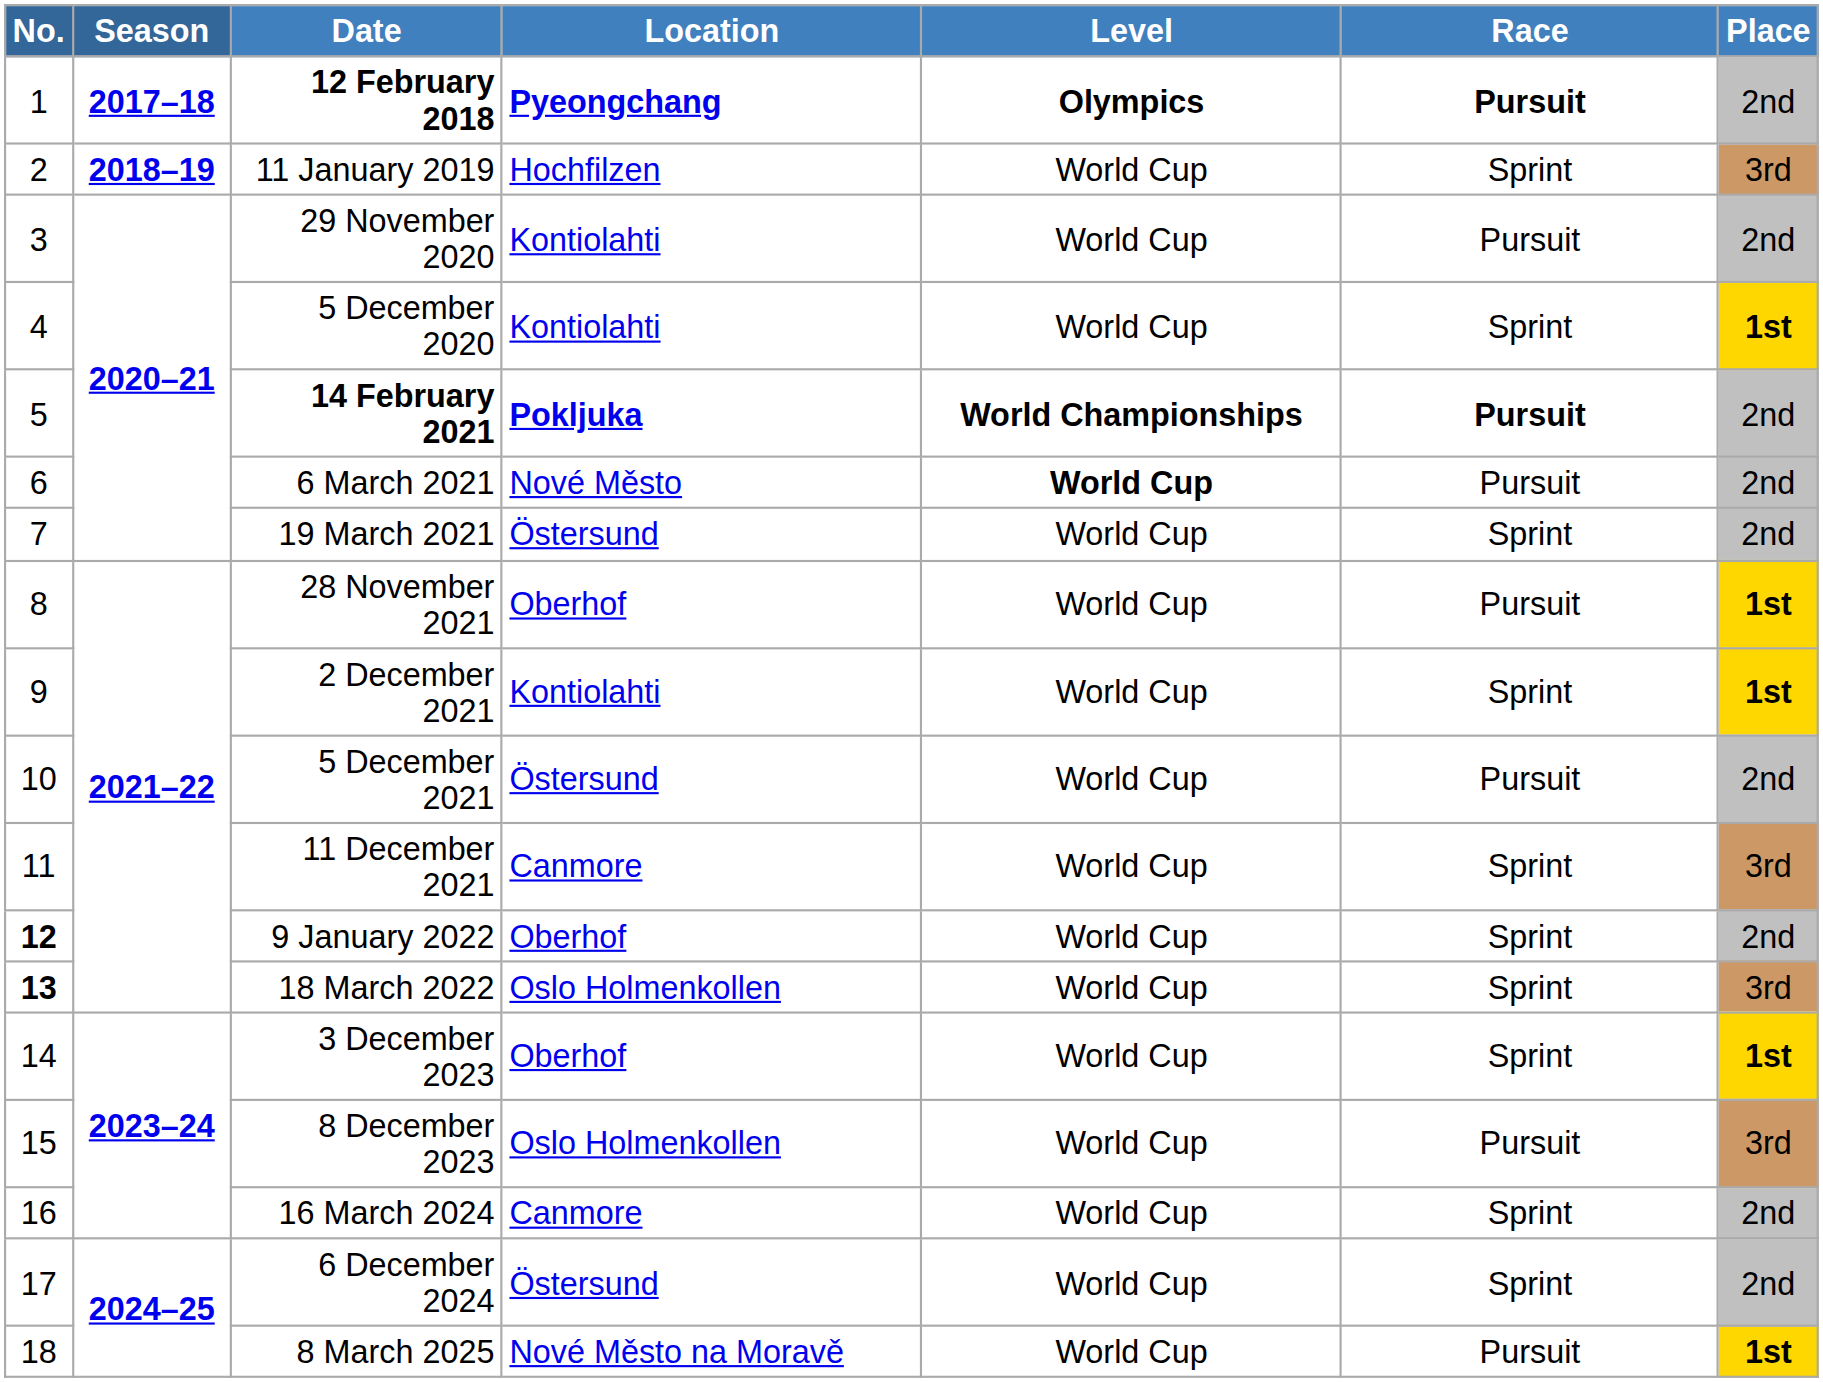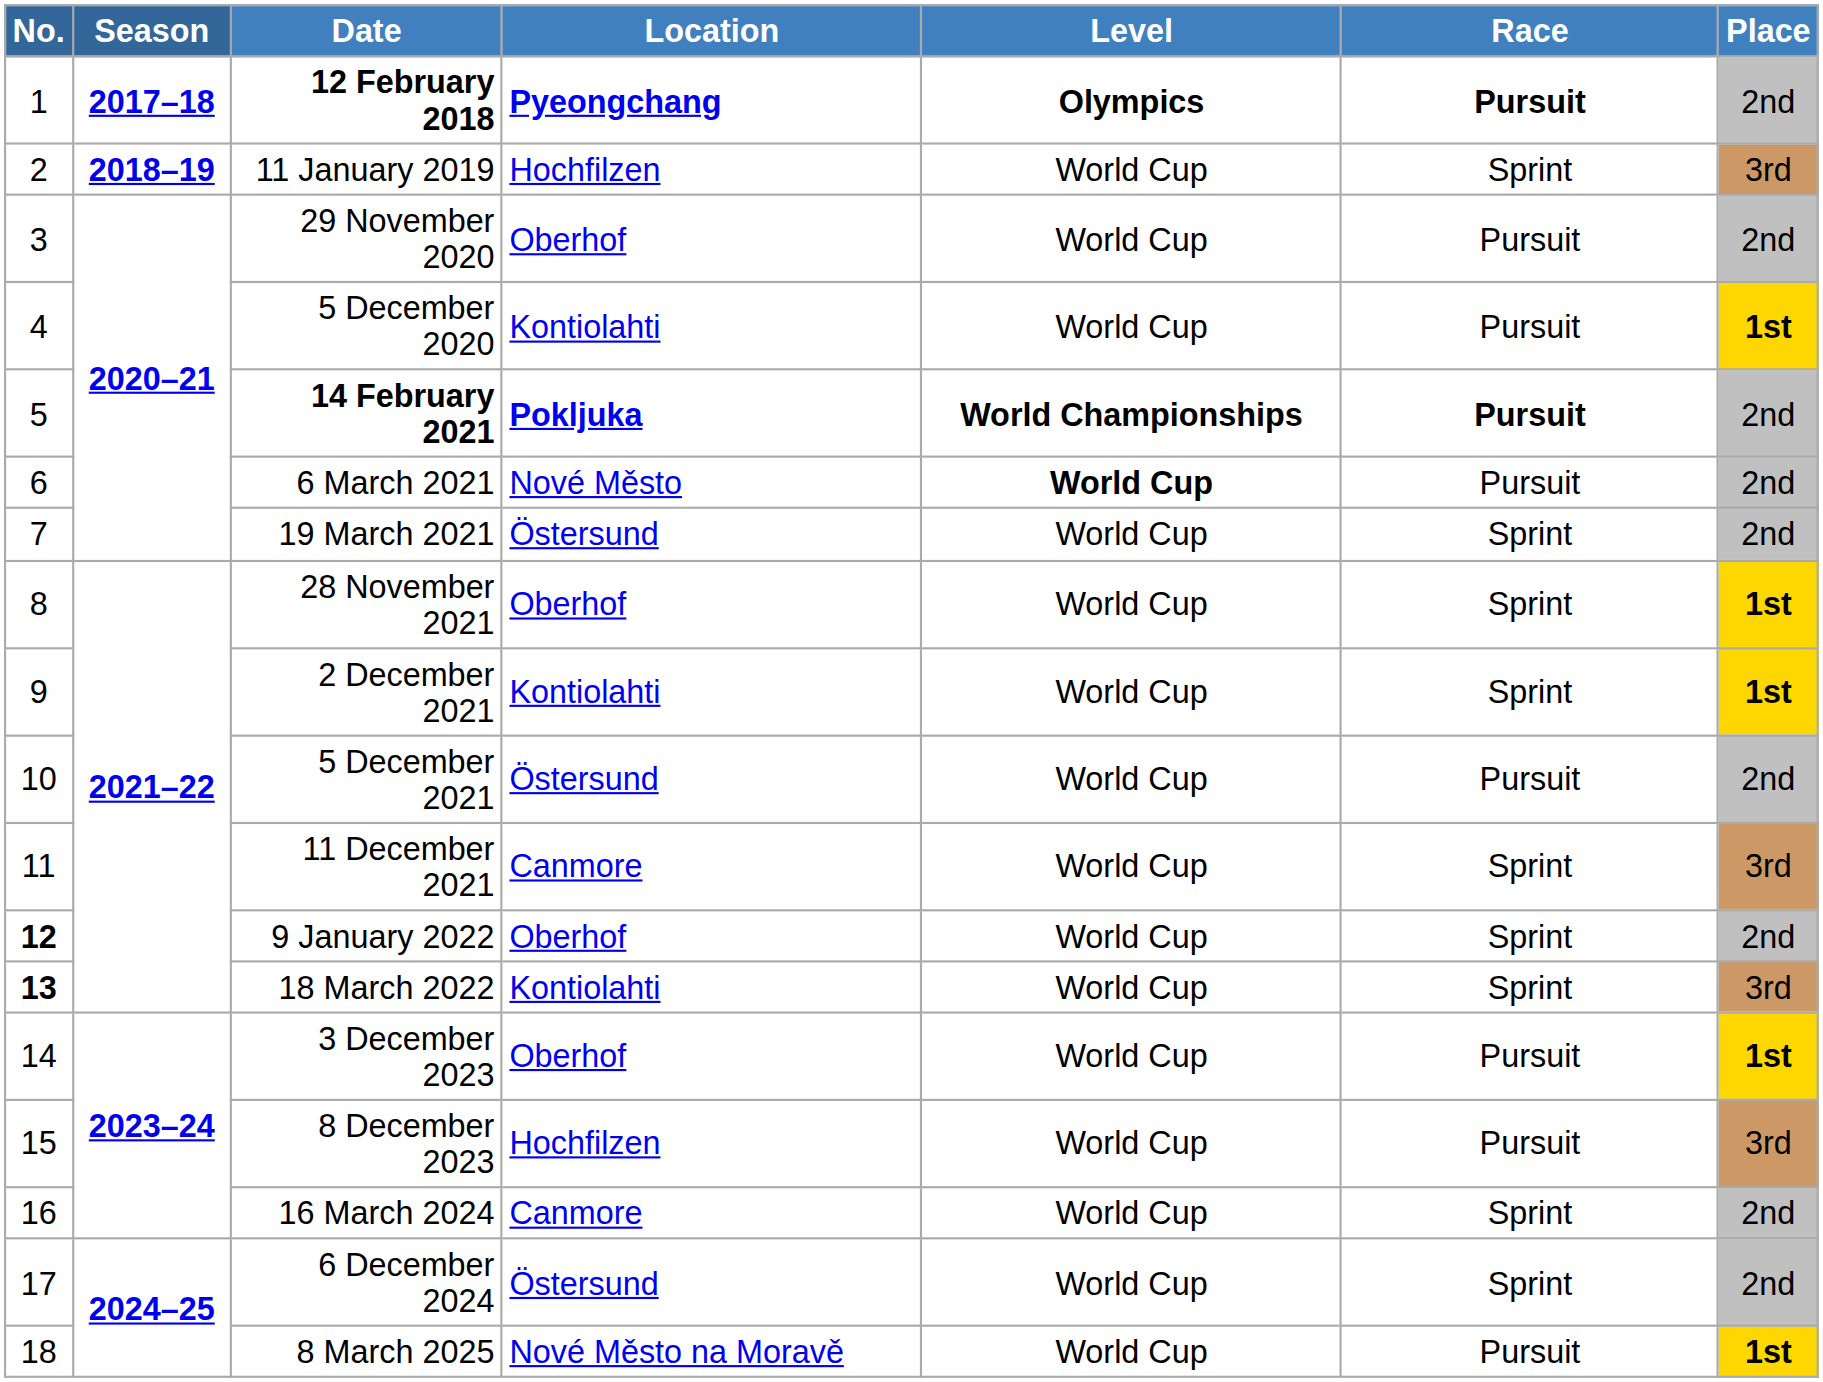(585, 239) Kontiolahti -> (568, 239) Oberhof
(1530, 326) Sprint -> (1530, 326) Pursuit
(1530, 604) Pursuit -> (1530, 604) Sprint
(645, 987) Oslo Holmenkollen -> (585, 987) Kontiolahti
(1530, 1056) Sprint -> (1530, 1056) Pursuit
(645, 1144) Oslo Holmenkollen -> (585, 1144) Hochfilzen
